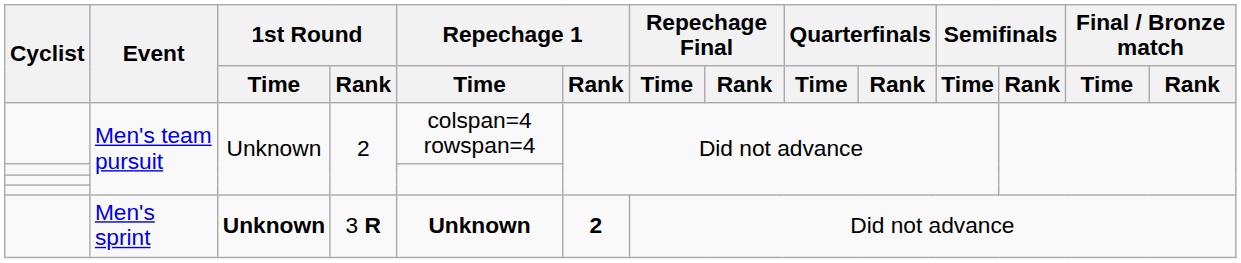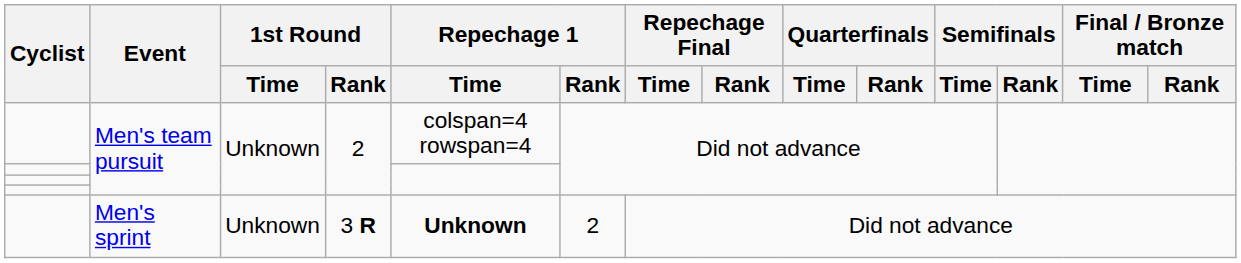(274, 225) bold -> (273, 225) normal
(596, 225) bold -> (593, 225) normal
